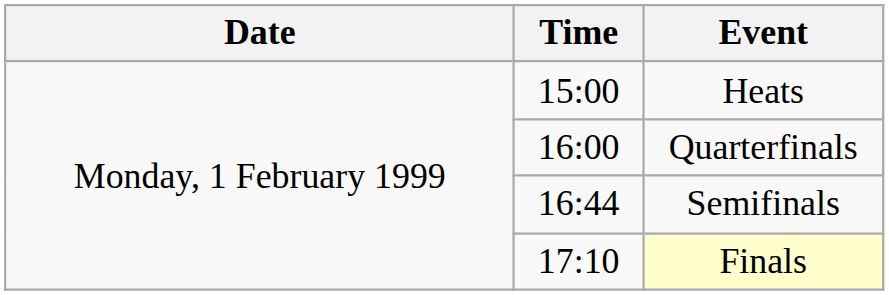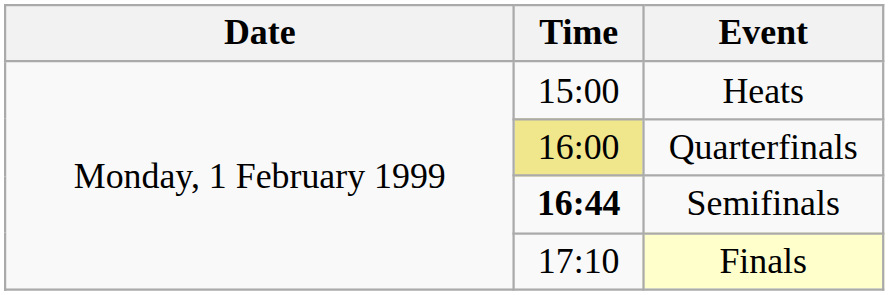(579, 146) no background -> (579, 146) khaki background
(579, 203) normal -> (579, 203) bold
